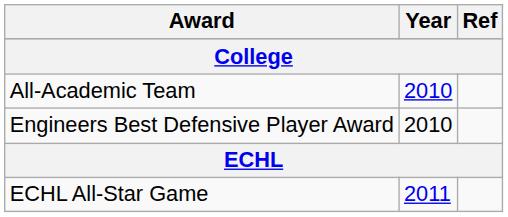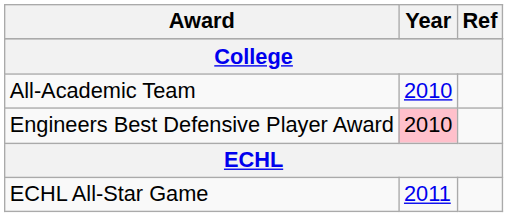(428, 125) no background -> (428, 125) pink background
